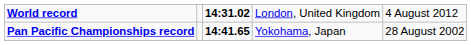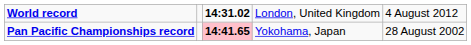(227, 31) no background -> (227, 31) pink background
